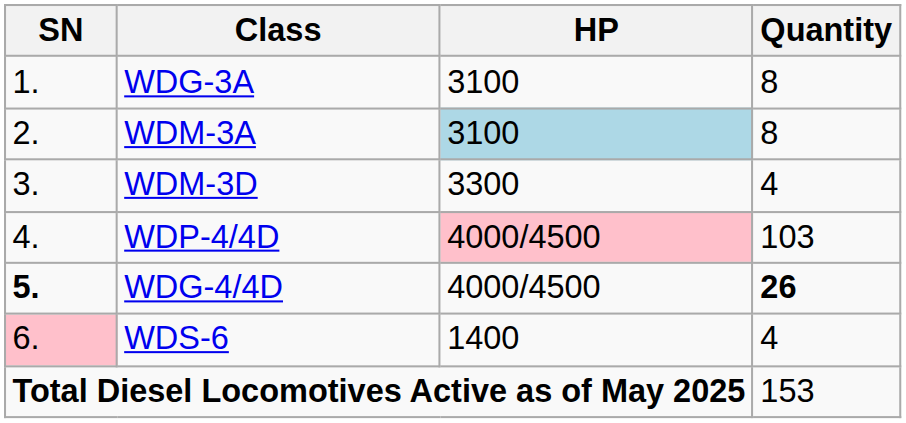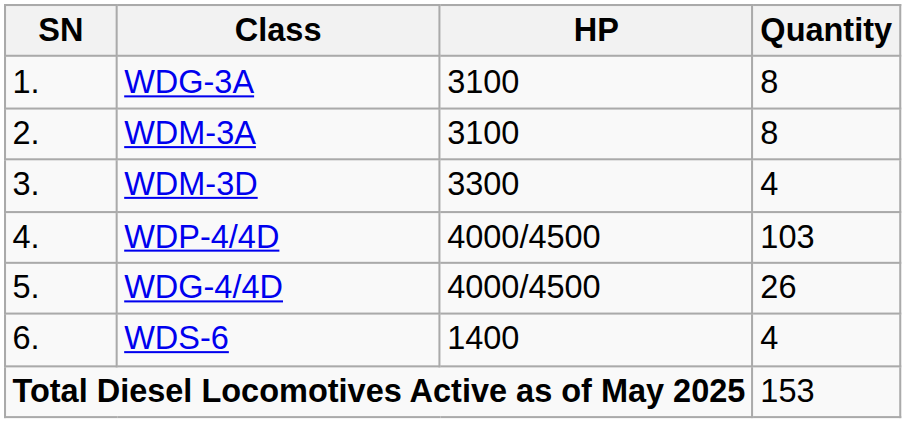(483, 133) lightblue background -> (483, 133) no background
(524, 236) pink background -> (524, 236) no background
(26, 287) bold -> (26, 287) normal
(778, 287) bold -> (778, 287) normal
(26, 339) pink background -> (26, 339) no background
